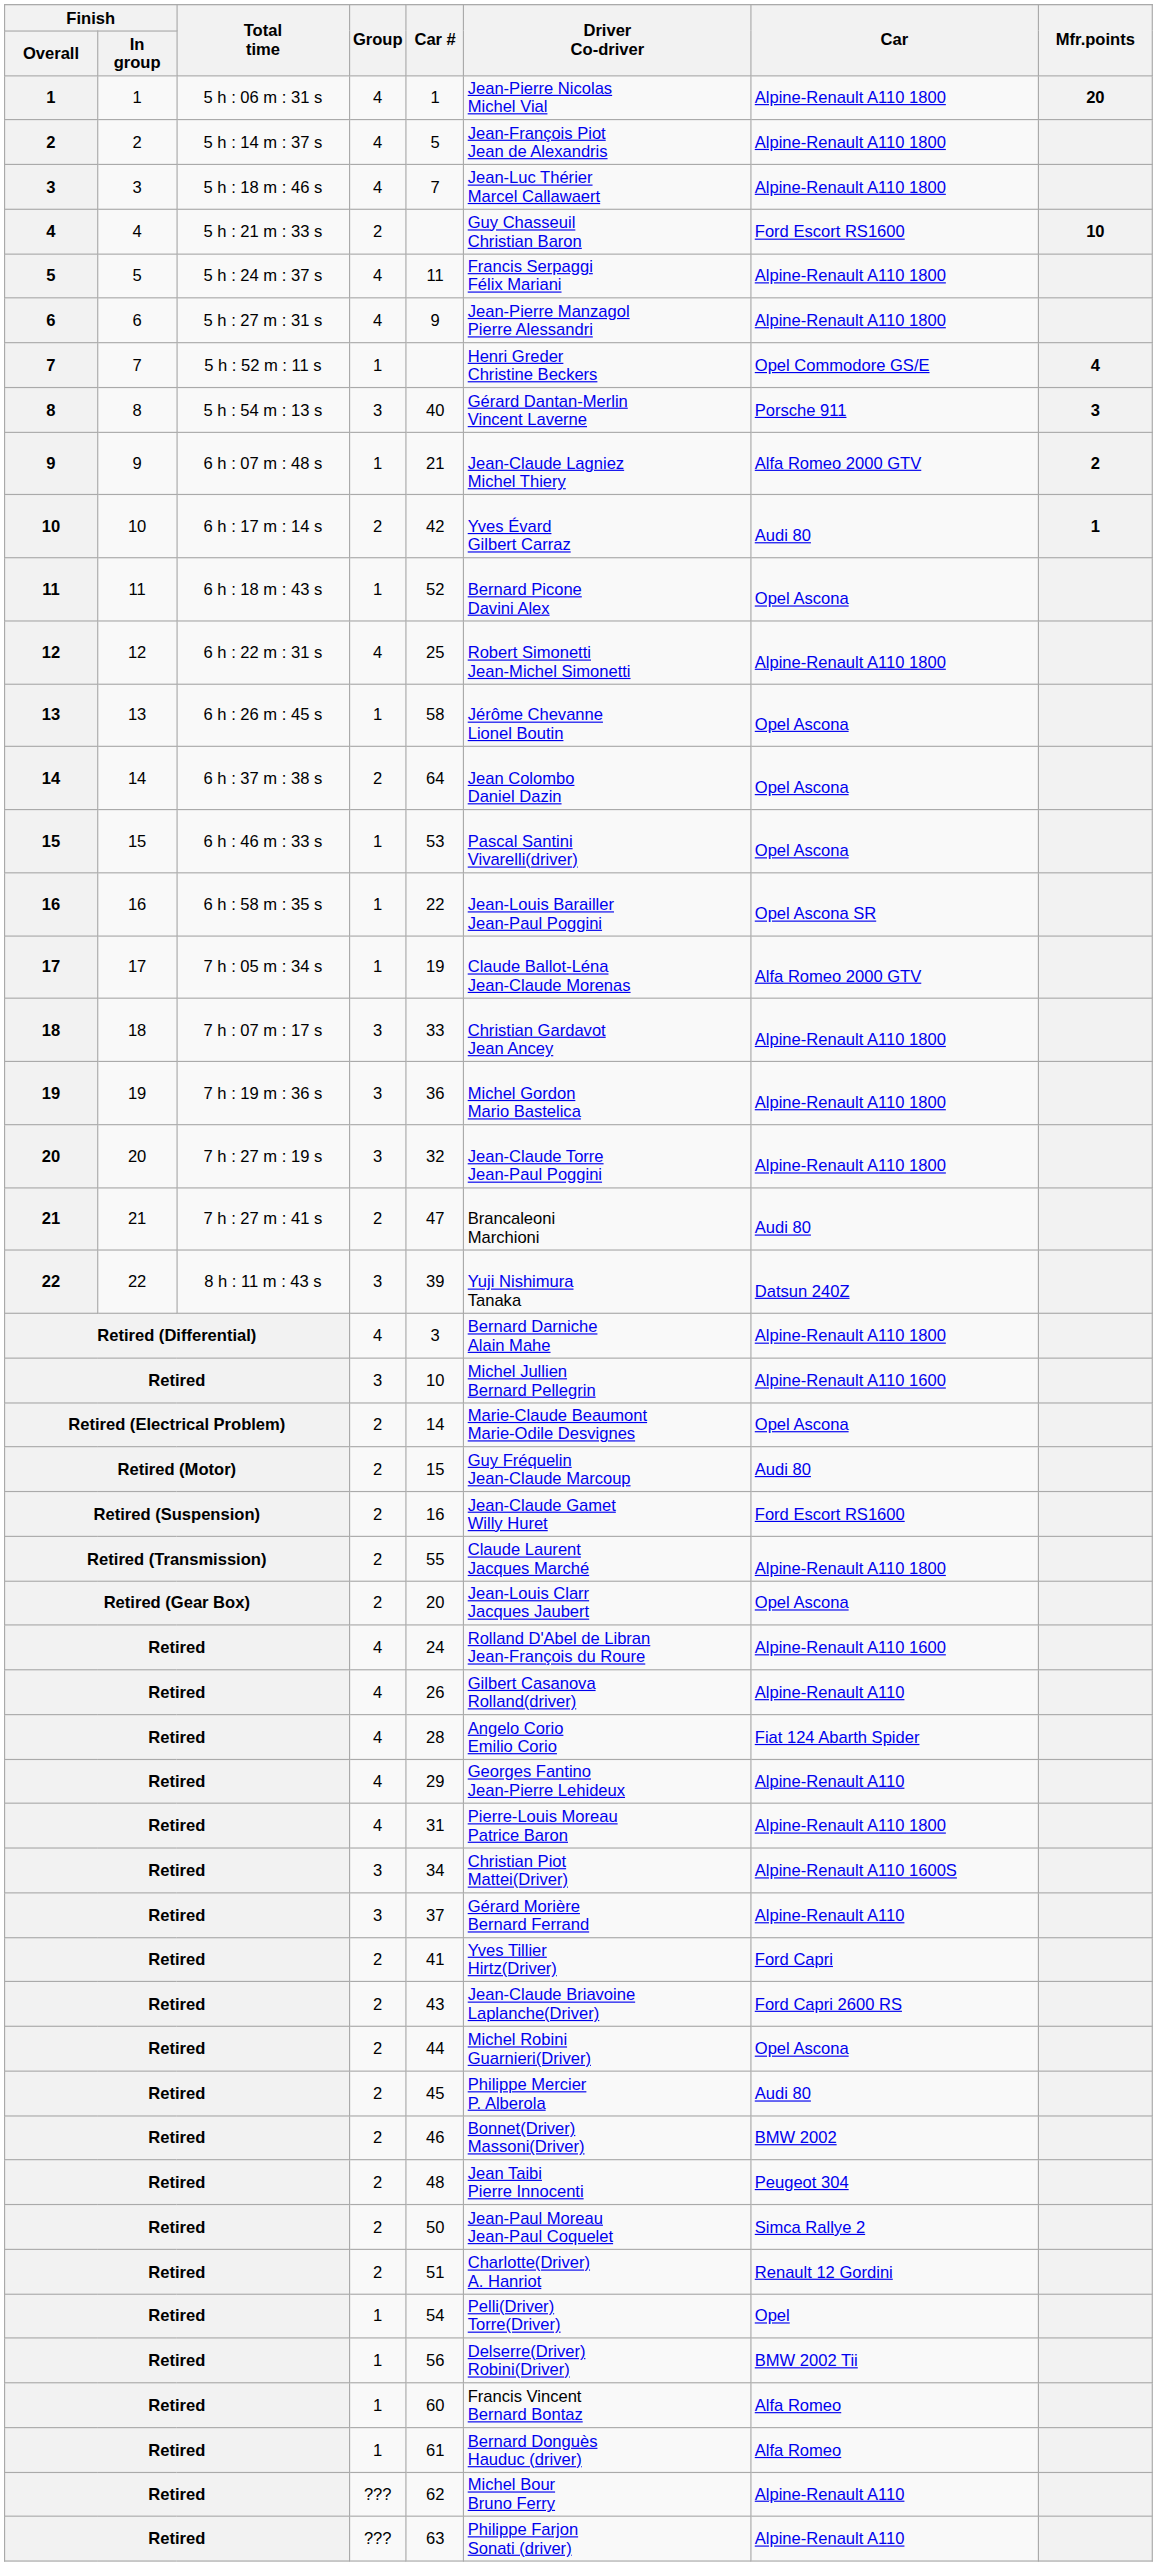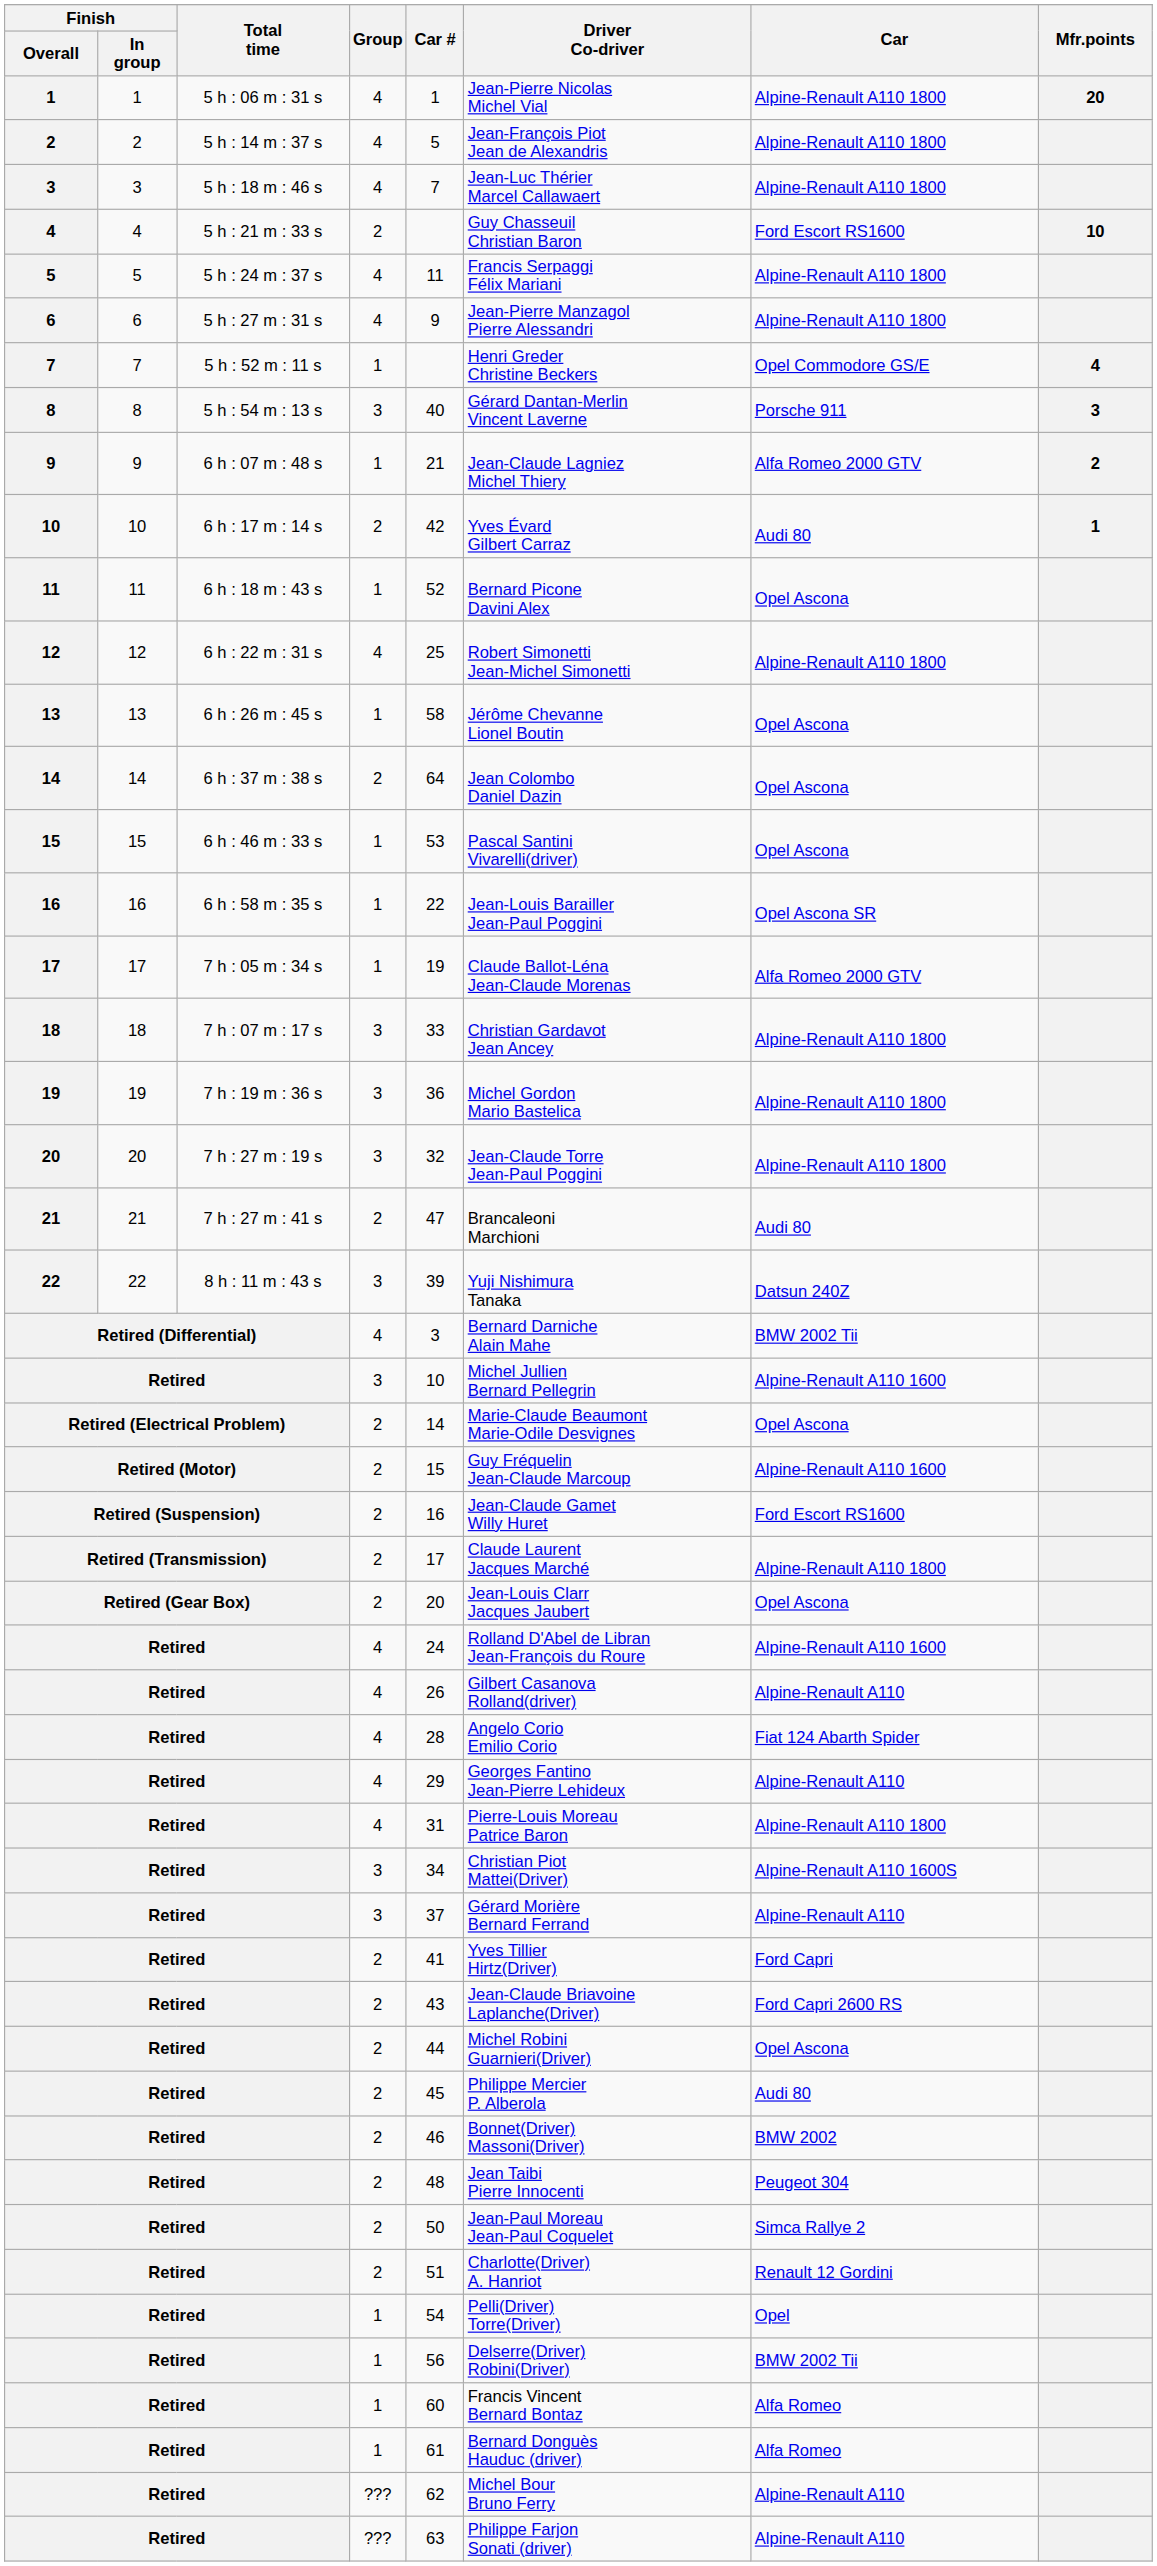(850, 1336) Alpine-Renault A110 1800 -> (806, 1336) BMW 2002 Tii
(783, 1470) Audi 80 -> (850, 1470) Alpine-Renault A110 1600
(435, 1559) 55 -> (435, 1559) 17
